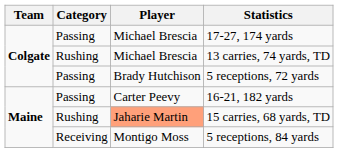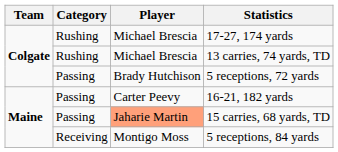(75, 35) Passing -> (77, 35) Rushing
(77, 116) Rushing -> (75, 116) Passing
